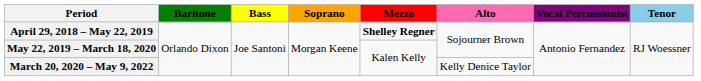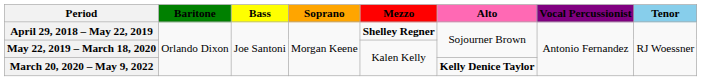(485, 66) normal -> (487, 66) bold
